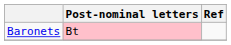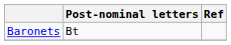(72, 31) pink background -> (72, 31) no background
